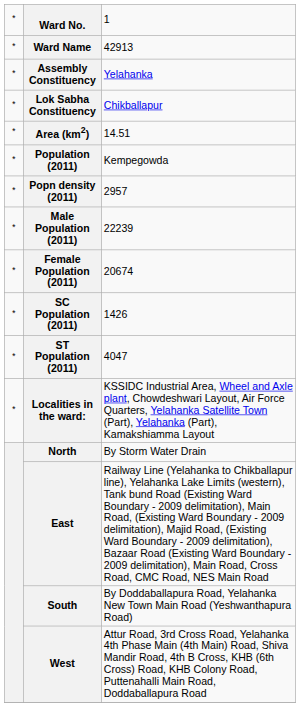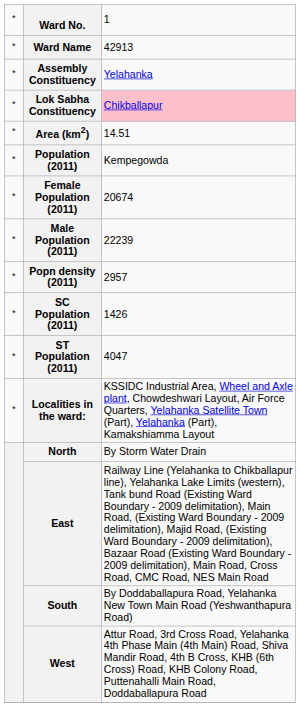(133, 105) no background -> (133, 105) pink background
rows swapped: (62, 191) <-> (62, 271)
